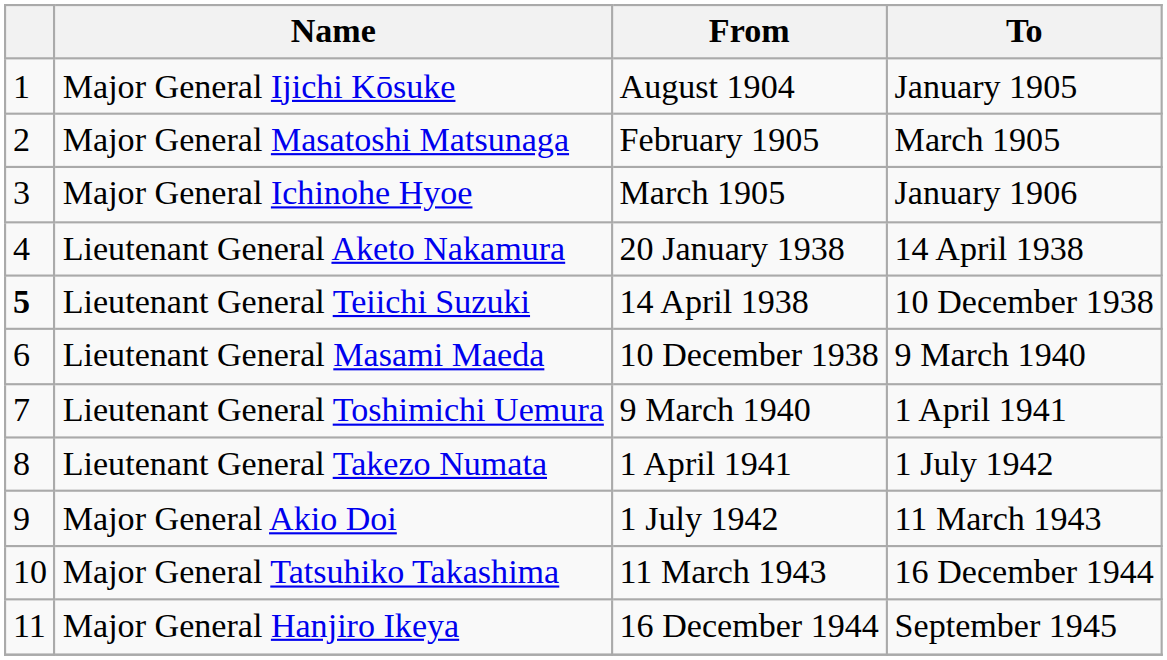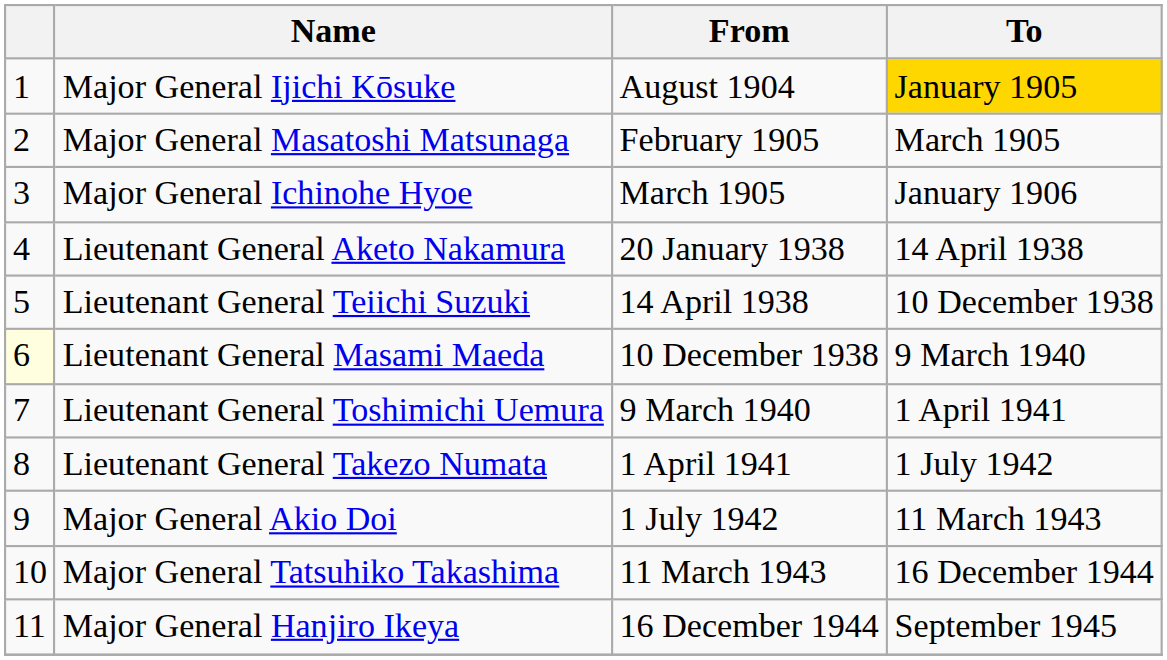(986, 85) no background -> (986, 85) gold background
(21, 301) bold -> (21, 301) normal
(21, 355) no background -> (21, 355) lightyellow background
